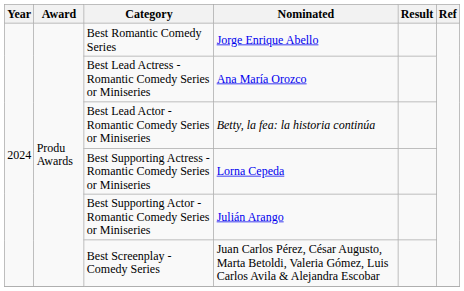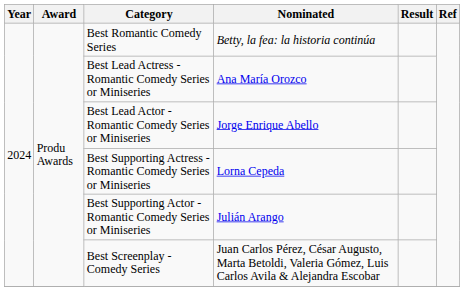(268, 39) Jorge Enrique Abello -> (296, 39) Betty, la fea: la historia continúa
(296, 125) Betty, la fea: la historia continúa -> (268, 125) Jorge Enrique Abello
